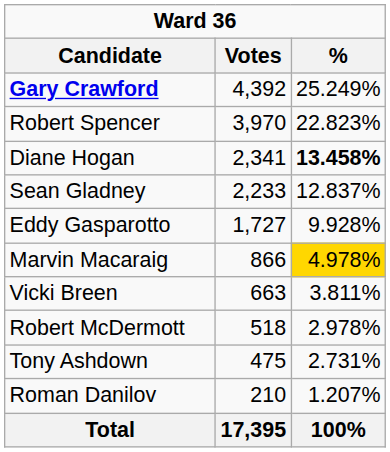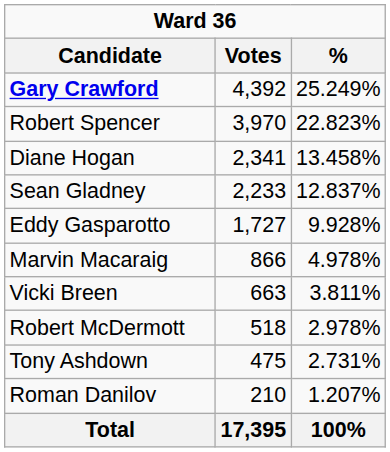(338, 157) bold -> (338, 157) normal
(344, 259) gold background -> (344, 259) no background
